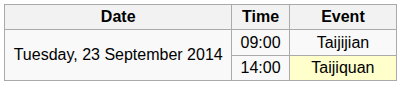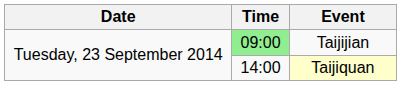(261, 42) no background -> (261, 42) lightgreen background
